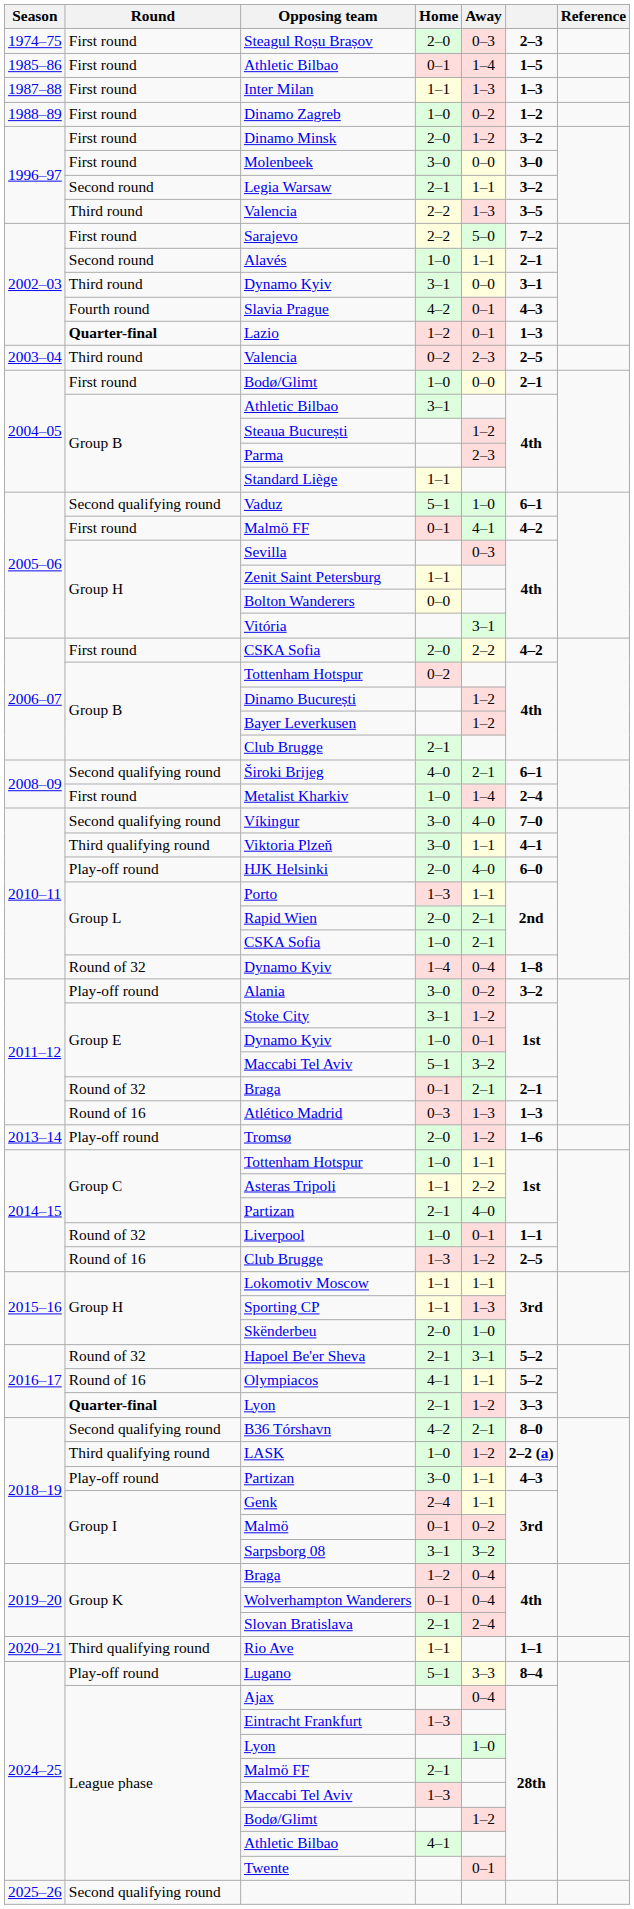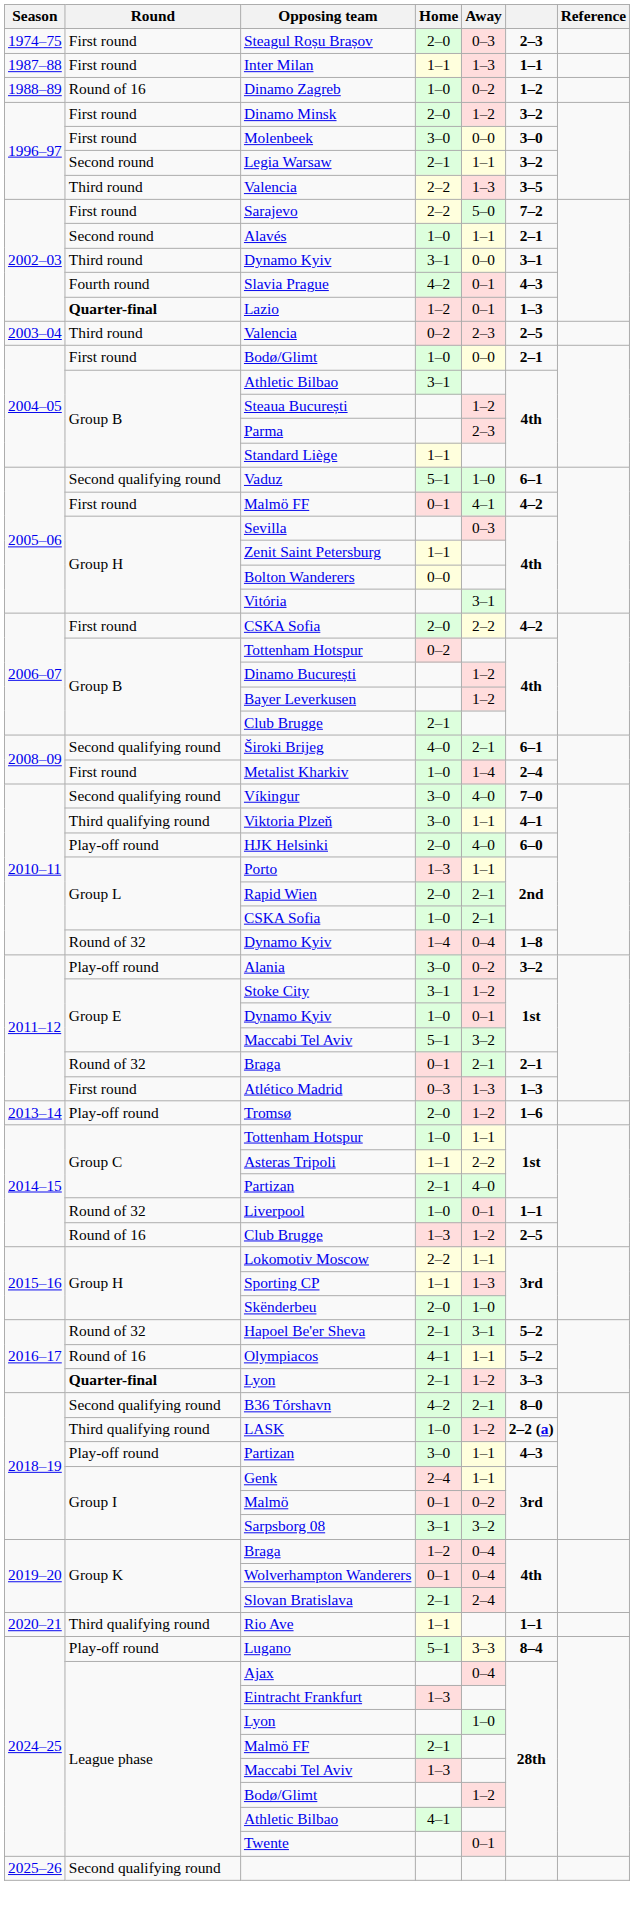- row: (35, 65)
(531, 89) 1–3 -> (531, 65) 1–1
(103, 114) First round -> (107, 89) Round of 16
(107, 1112) Round of 16 -> (103, 1088) First round
(439, 1283) 1–1 -> (439, 1259) 2–2
